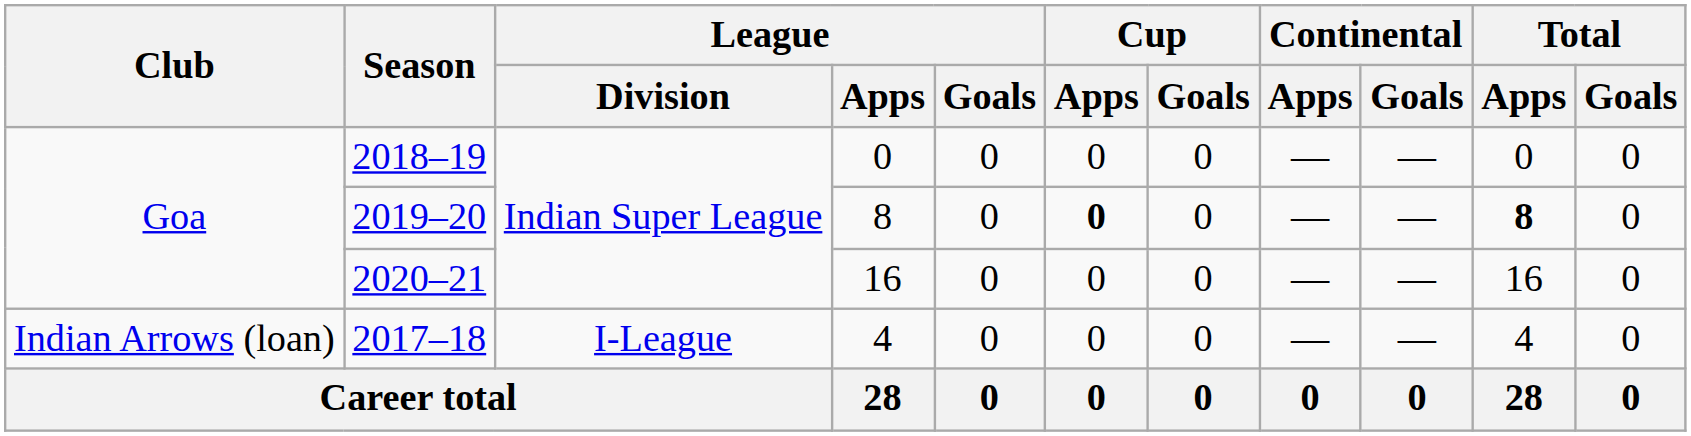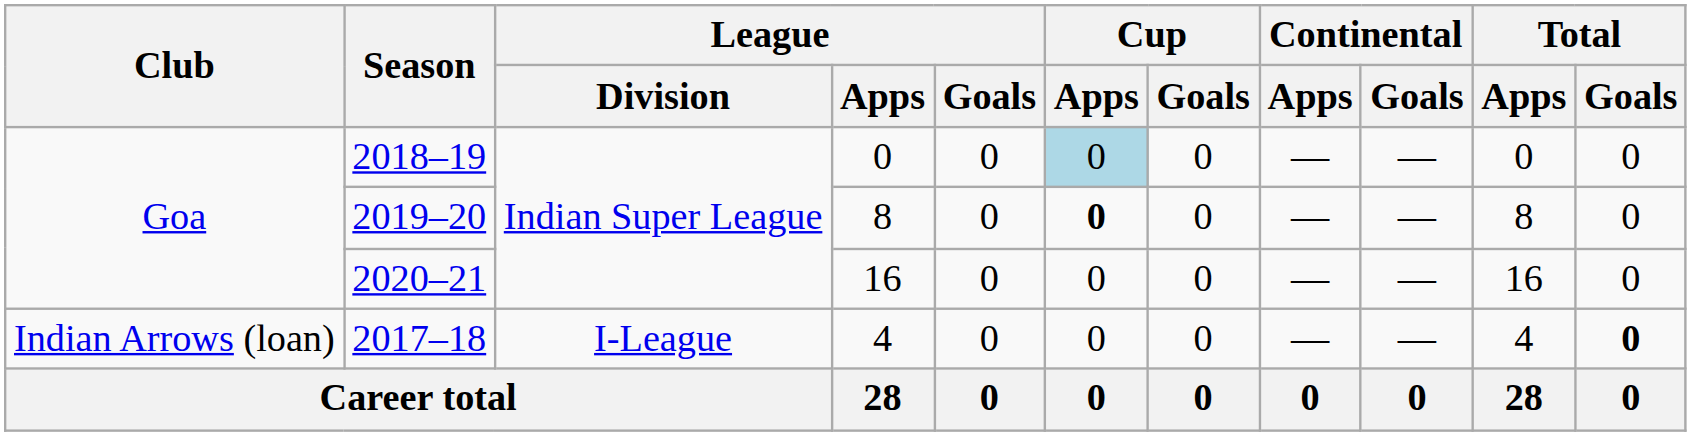(1096, 156) no background -> (1096, 156) lightblue background
(1524, 216) bold -> (1524, 216) normal
(1631, 338) normal -> (1631, 338) bold
